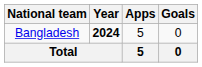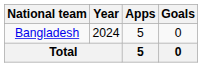(106, 33) bold -> (106, 33) normal
